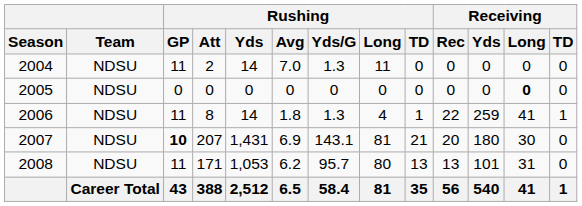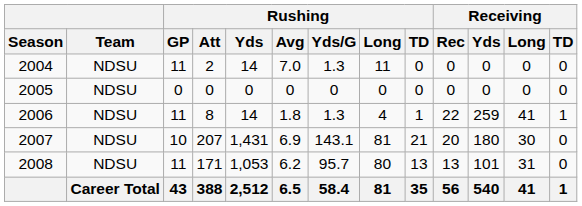(527, 90) bold -> (527, 90) normal
(178, 139) bold -> (178, 139) normal
